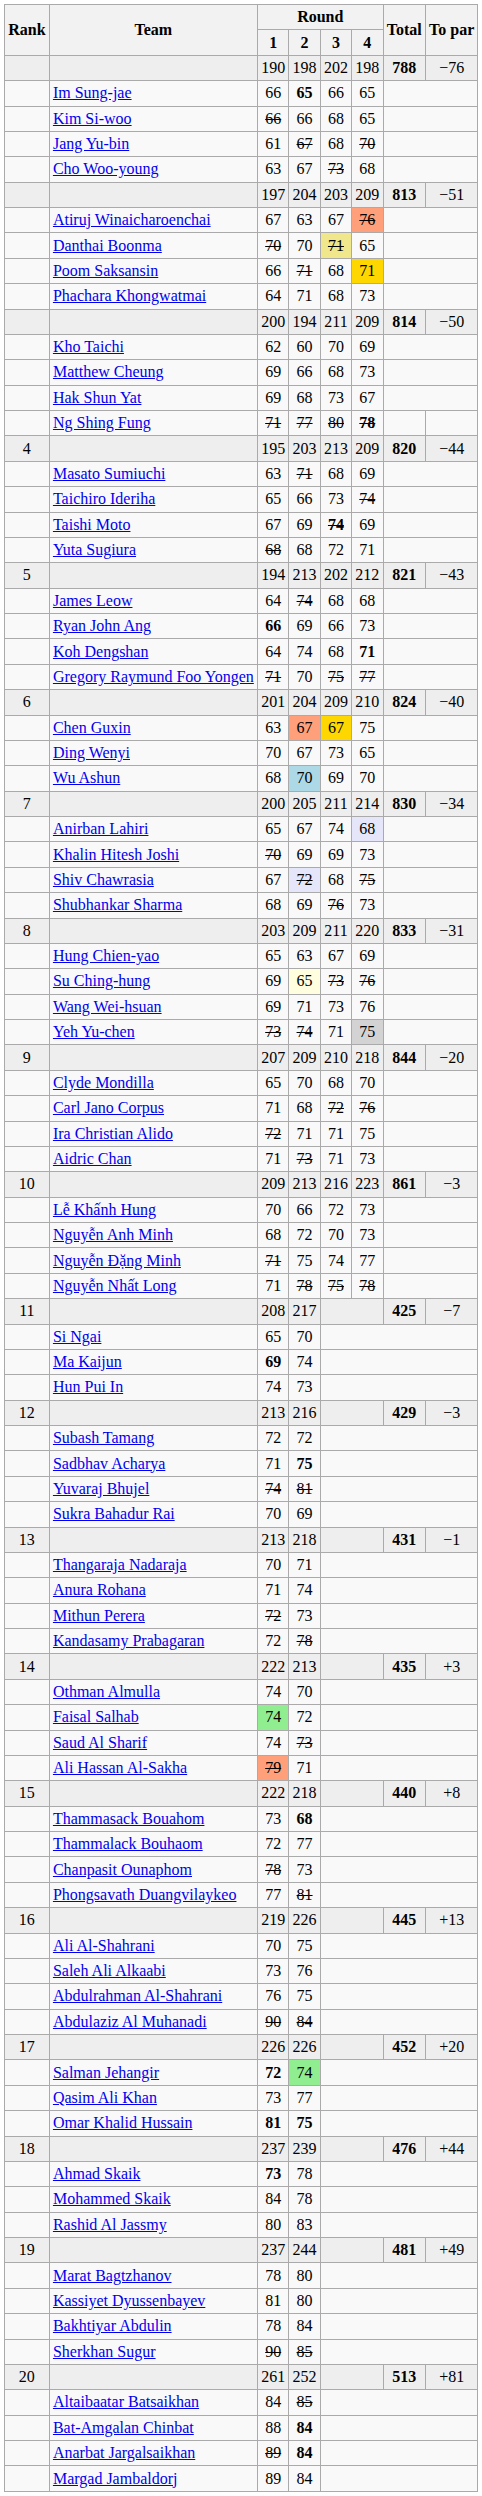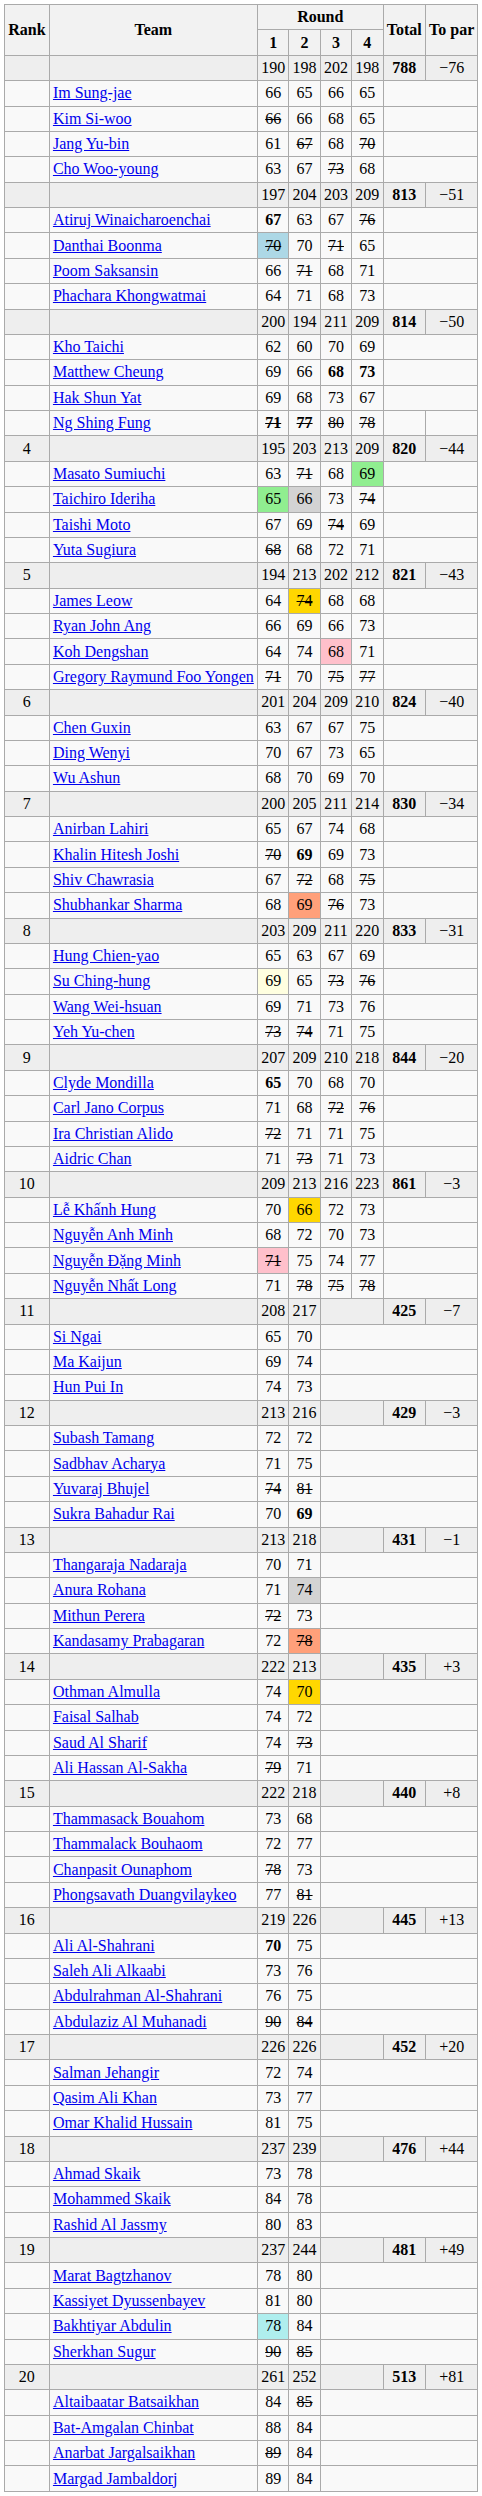(305, 93) bold -> (305, 93) normal
(273, 220) normal -> (273, 220) bold
(367, 220) lightsalmon background -> (367, 220) no background
(273, 245) no background -> (273, 245) lightblue background
(336, 245) khaki background -> (336, 245) no background
(367, 270) gold background -> (367, 270) no background
(336, 372) normal -> (336, 372) bold
(367, 372) normal -> (367, 372) bold
(273, 423) normal -> (273, 423) bold
(305, 423) normal -> (305, 423) bold
(367, 423) bold -> (367, 423) normal
(367, 473) no background -> (367, 473) lightgreen background
(273, 499) no background -> (273, 499) lightgreen background
(305, 499) no background -> (305, 499) lightgrey background
(336, 524) bold -> (336, 524) normal
(305, 600) no background -> (305, 600) gold background
(273, 626) bold -> (273, 626) normal
(336, 651) no background -> (336, 651) pink background
(367, 651) bold -> (367, 651) normal
(305, 727) lightsalmon background -> (305, 727) no background
(336, 727) gold background -> (336, 727) no background
(305, 778) lightblue background -> (305, 778) no background
(367, 829) lavender background -> (367, 829) no background
(305, 854) normal -> (305, 854) bold
(305, 879) lavender background -> (305, 879) no background
(305, 905) no background -> (305, 905) lightsalmon background
(273, 981) no background -> (273, 981) lightyellow background
(305, 981) lightyellow background -> (305, 981) no background
(367, 1032) lightgrey background -> (367, 1032) no background
(273, 1082) normal -> (273, 1082) bold
(305, 1209) no background -> (305, 1209) gold background
(273, 1260) no background -> (273, 1260) pink background
(273, 1362) bold -> (273, 1362) normal
(305, 1463) bold -> (305, 1463) normal
(305, 1514) normal -> (305, 1514) bold
(305, 1590) no background -> (305, 1590) lightgrey background
(305, 1641) no background -> (305, 1641) lightsalmon background
(305, 1691) no background -> (305, 1691) gold background
(273, 1717) lightgreen background -> (273, 1717) no background
(273, 1768) lightsalmon background -> (273, 1768) no background
(305, 1818) bold -> (305, 1818) normal
(273, 1945) normal -> (273, 1945) bold
(273, 2072) bold -> (273, 2072) normal
(305, 2072) lightgreen background -> (305, 2072) no background
(273, 2123) bold -> (273, 2123) normal
(305, 2123) bold -> (305, 2123) normal
(273, 2174) bold -> (273, 2174) normal
(273, 2326) no background -> (273, 2326) paleturquoise background
(305, 2427) bold -> (305, 2427) normal
(305, 2453) bold -> (305, 2453) normal
